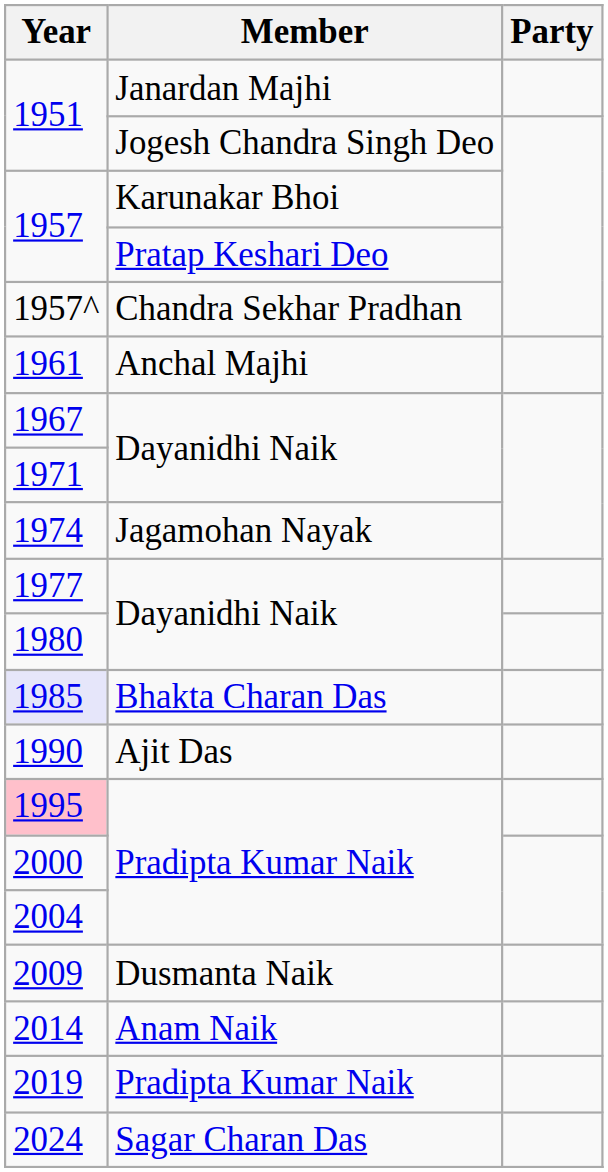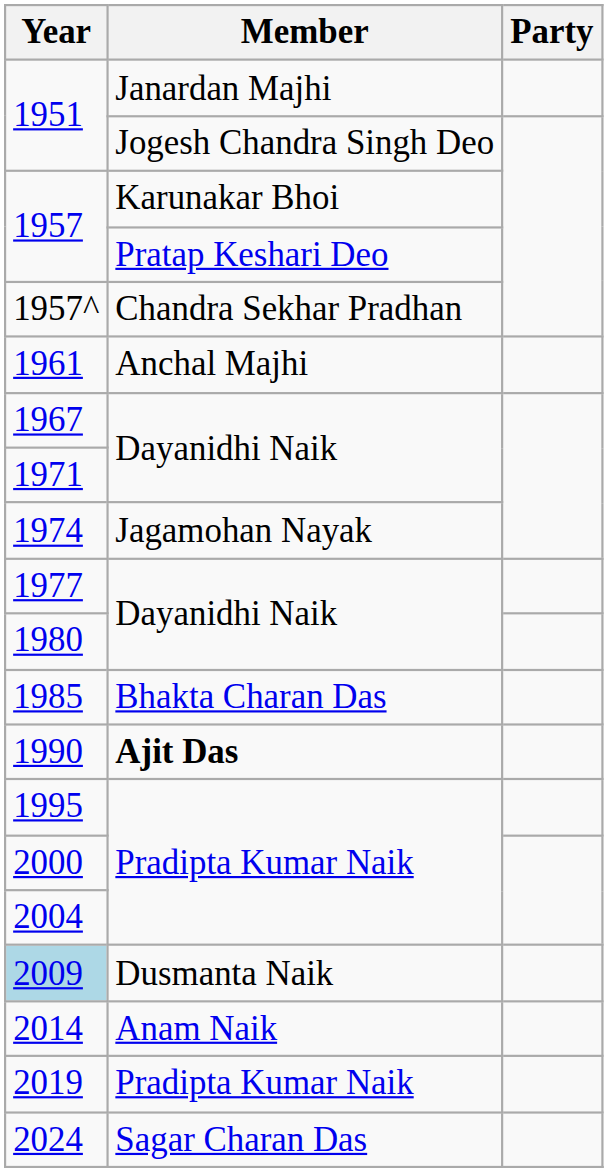(48, 695) lavender background -> (48, 695) no background
(174, 751) normal -> (177, 751) bold
(48, 806) pink background -> (48, 806) no background
(48, 972) no background -> (48, 972) lightblue background
